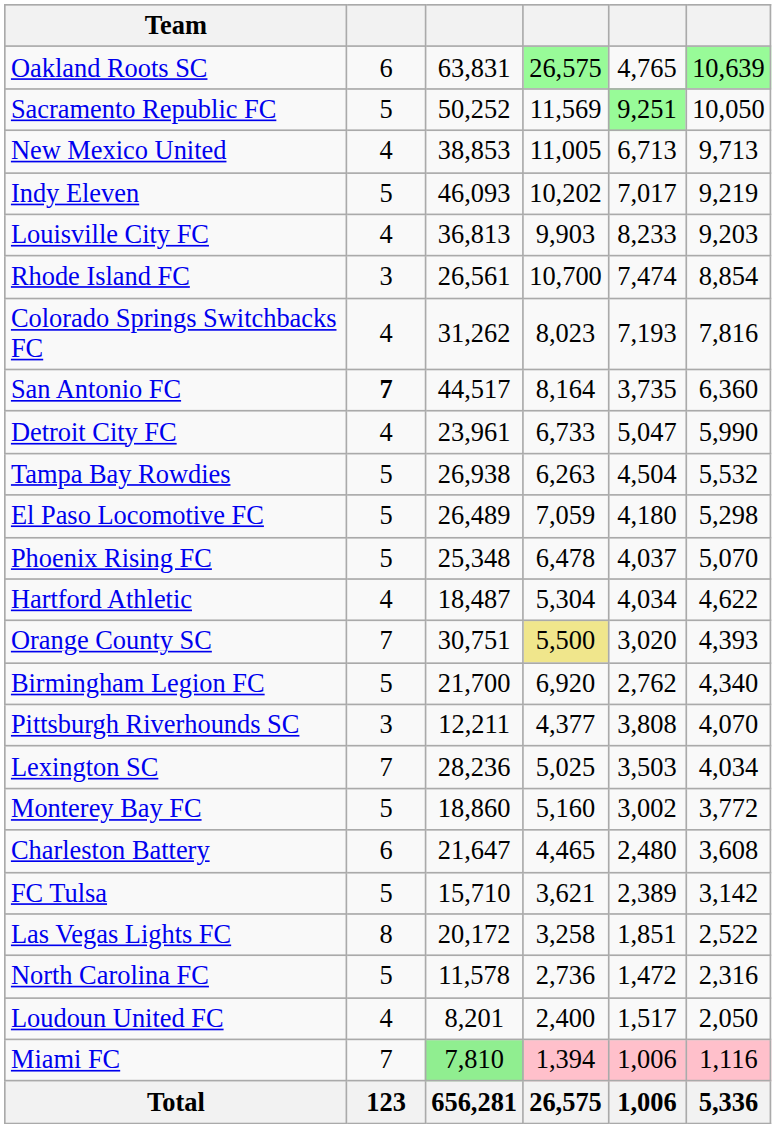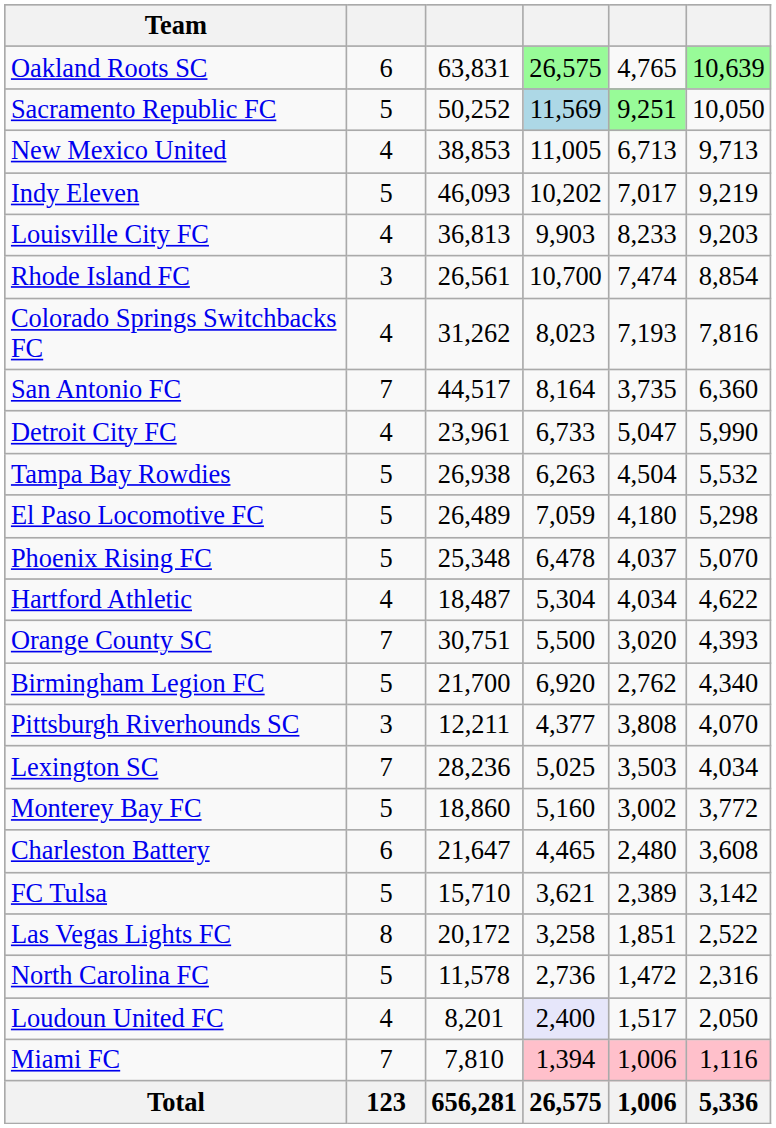(566, 109) no background -> (566, 109) lightblue background
(386, 390) bold -> (386, 390) normal
(566, 641) khaki background -> (566, 641) no background
(566, 1018) no background -> (566, 1018) lavender background
(474, 1059) lightgreen background -> (474, 1059) no background
